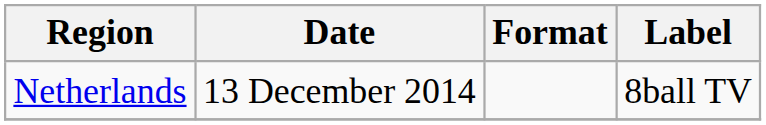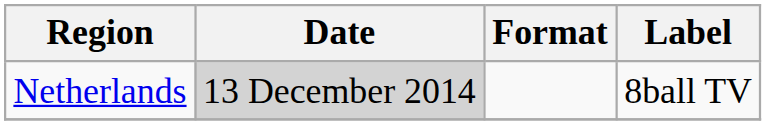(339, 89) no background -> (339, 89) lightgrey background
